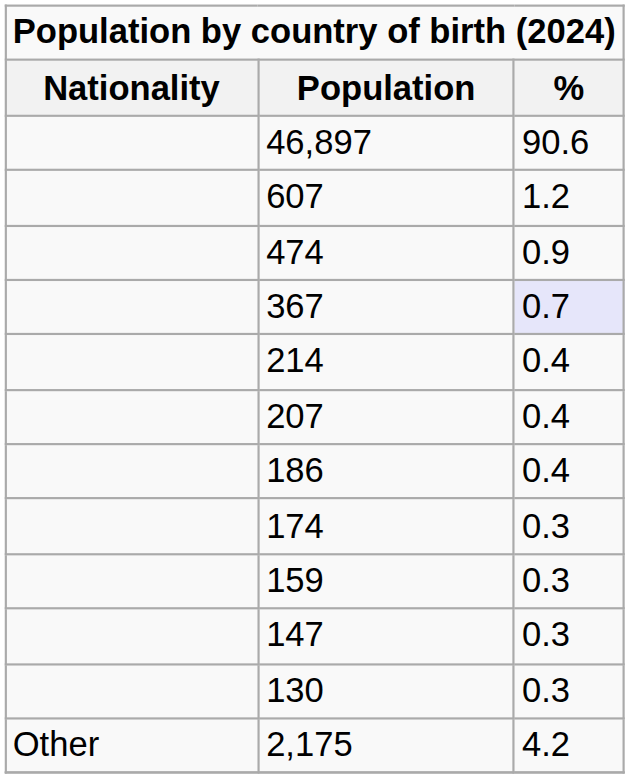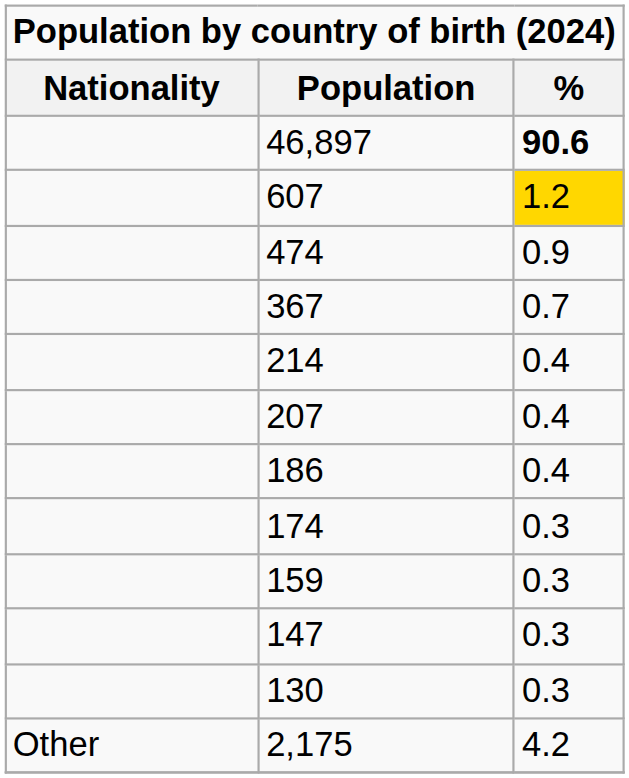(556, 142) normal -> (556, 142) bold
(546, 196) no background -> (546, 196) gold background
(546, 306) lavender background -> (546, 306) no background
